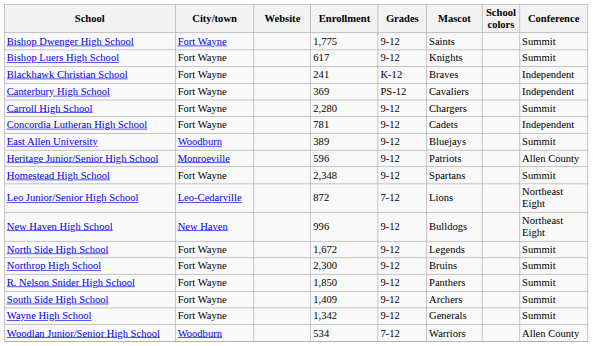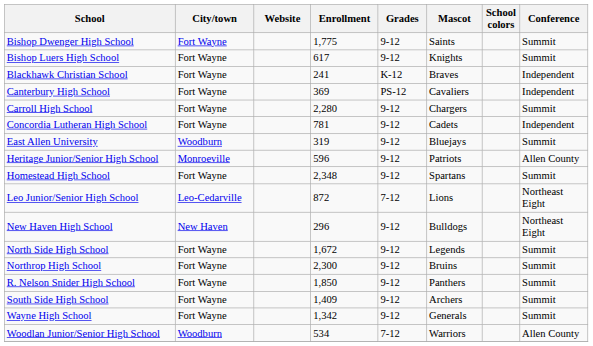(321, 141) 389 -> (321, 141) 319
(321, 226) 996 -> (321, 226) 296
